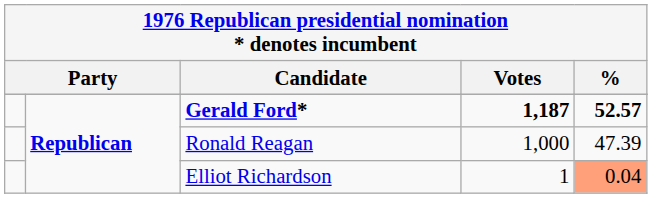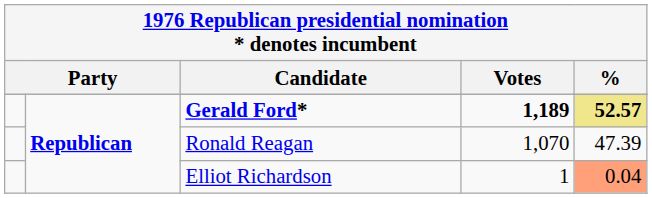(546, 110) 1,187 -> (546, 110) 1,189
(618, 110) no background -> (618, 110) khaki background
(546, 143) 1,000 -> (546, 143) 1,070
